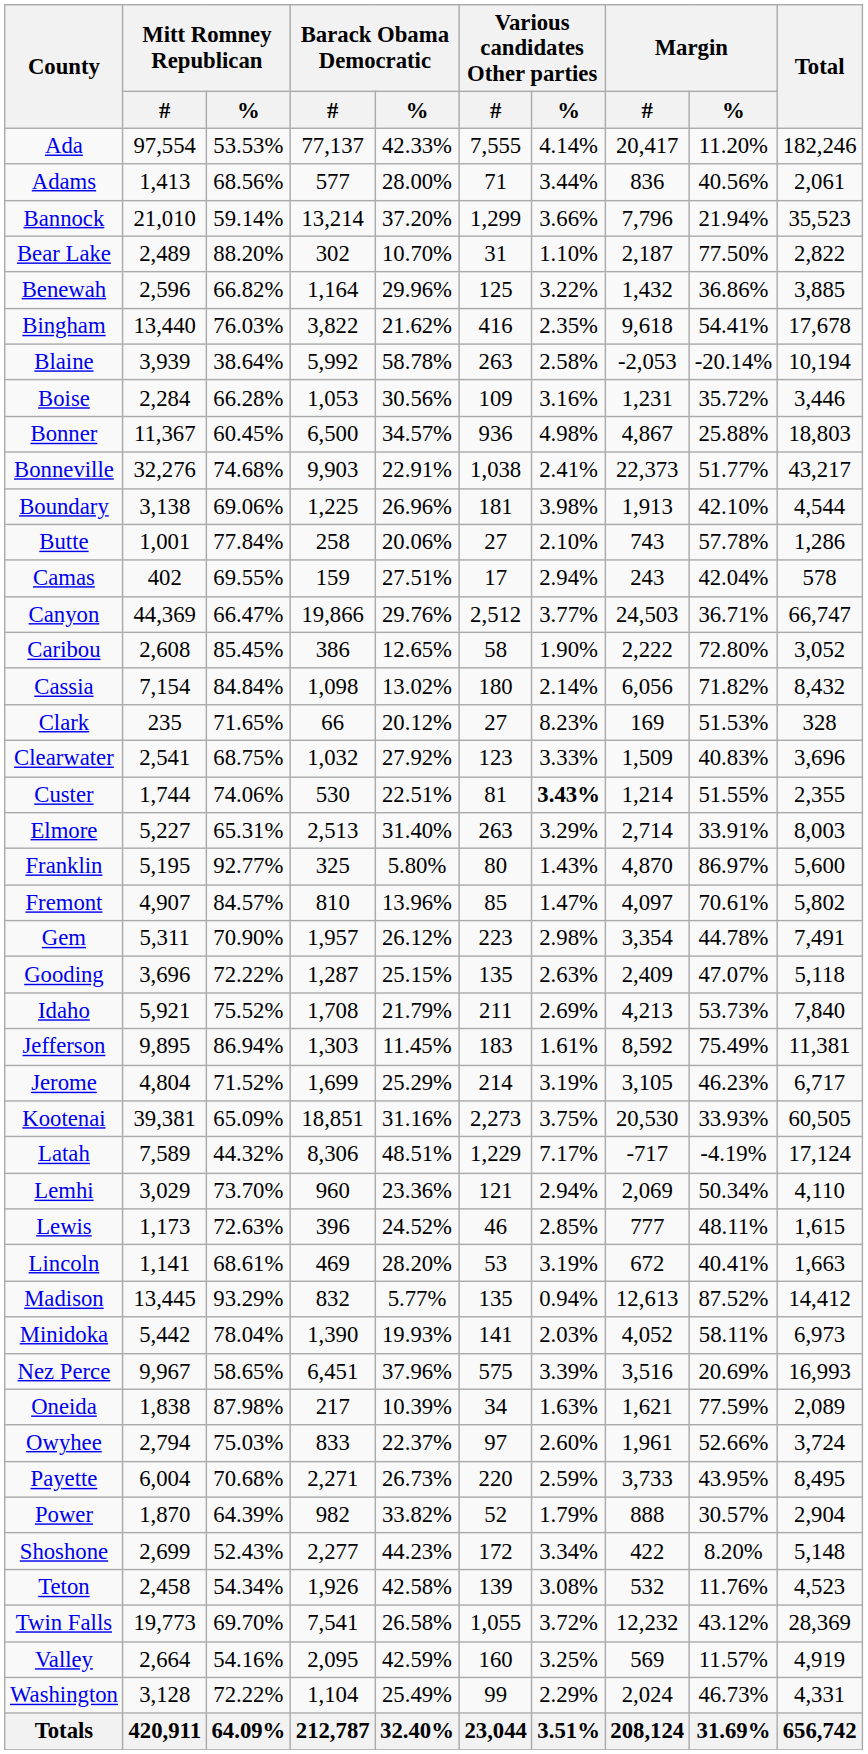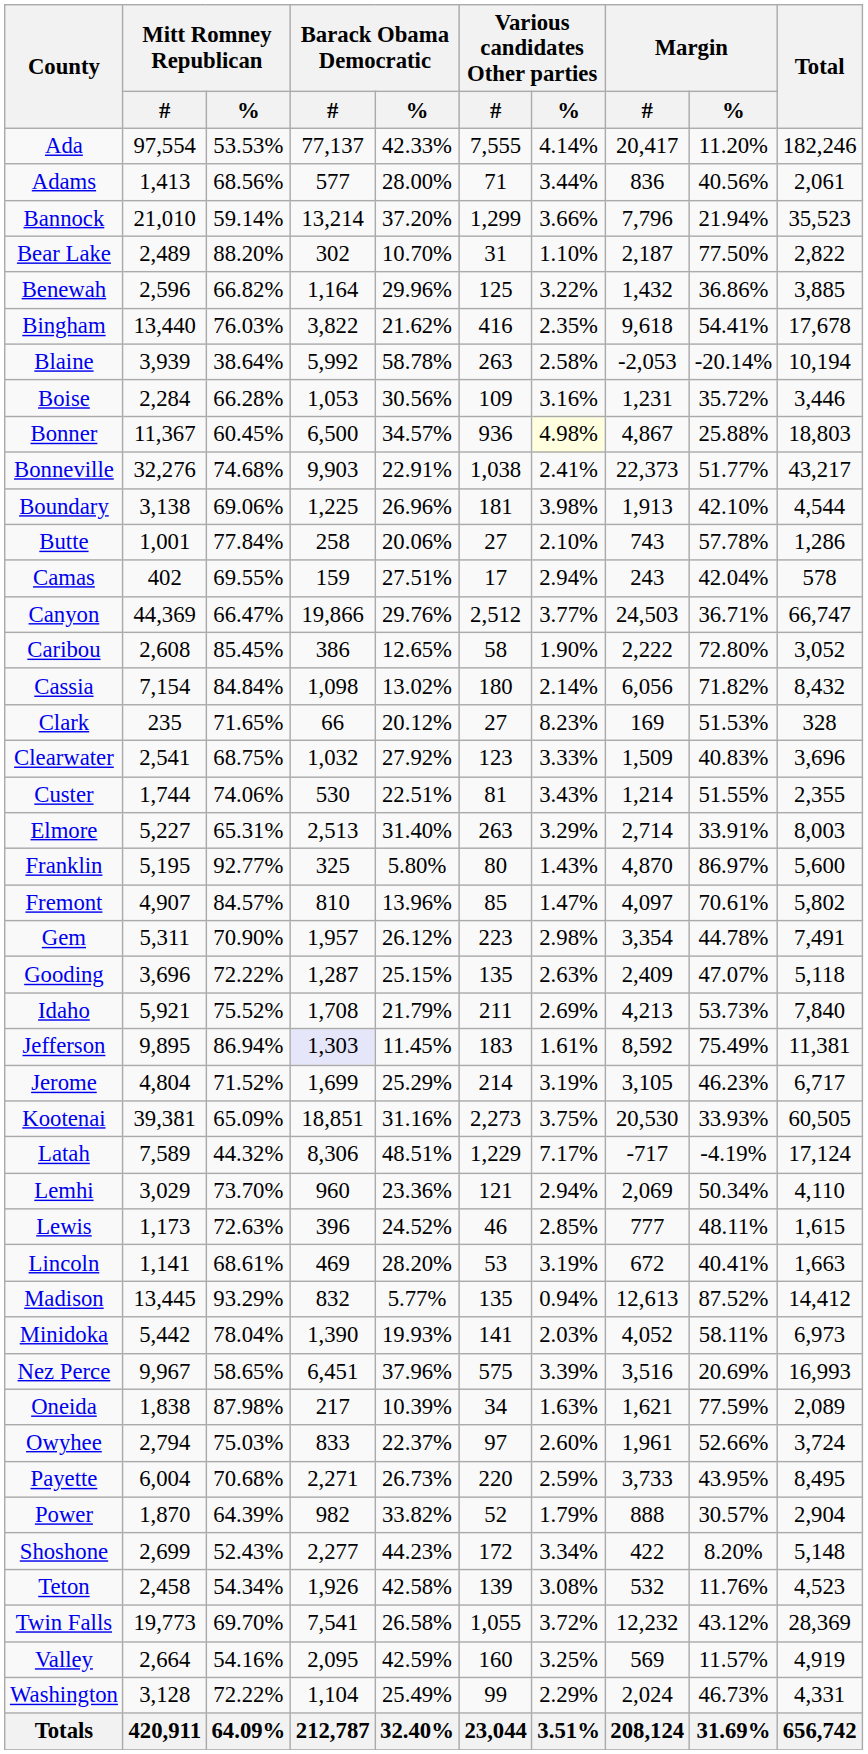(569, 433) no background -> (569, 433) lightyellow background
(569, 794) bold -> (569, 794) normal
(333, 1046) no background -> (333, 1046) lavender background
